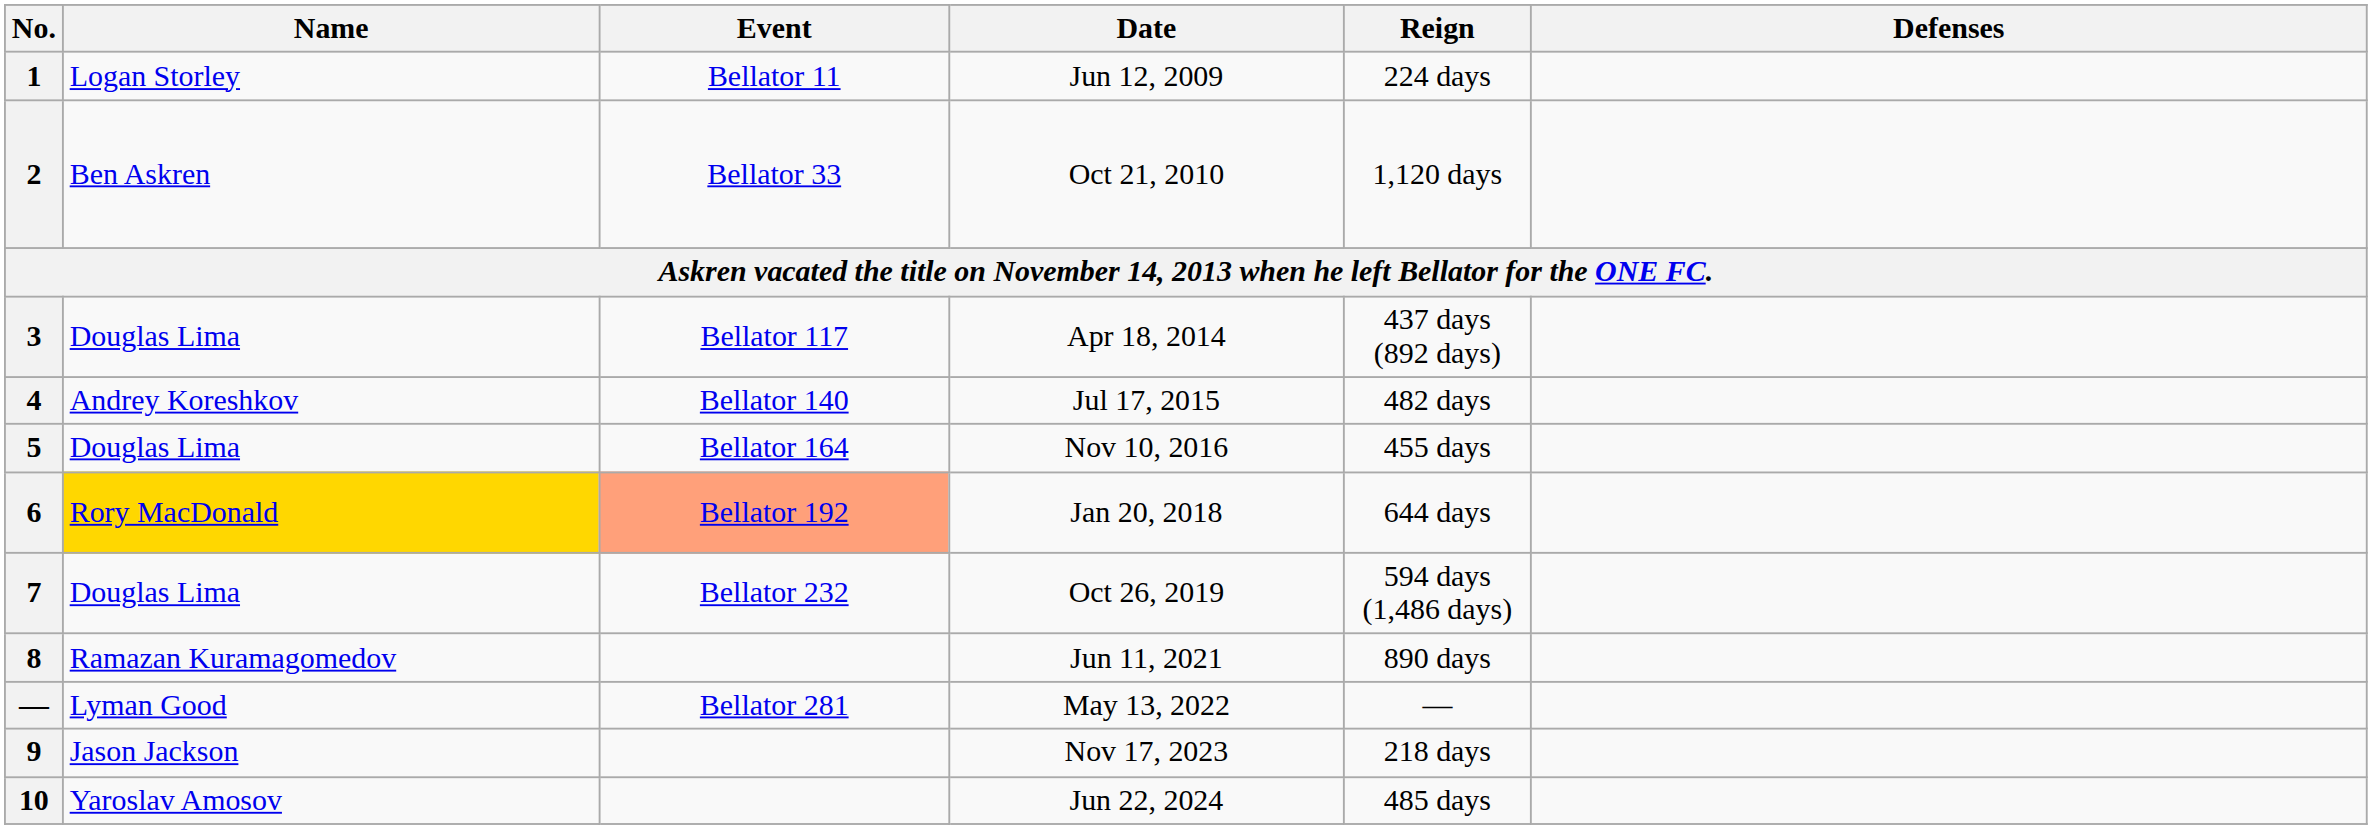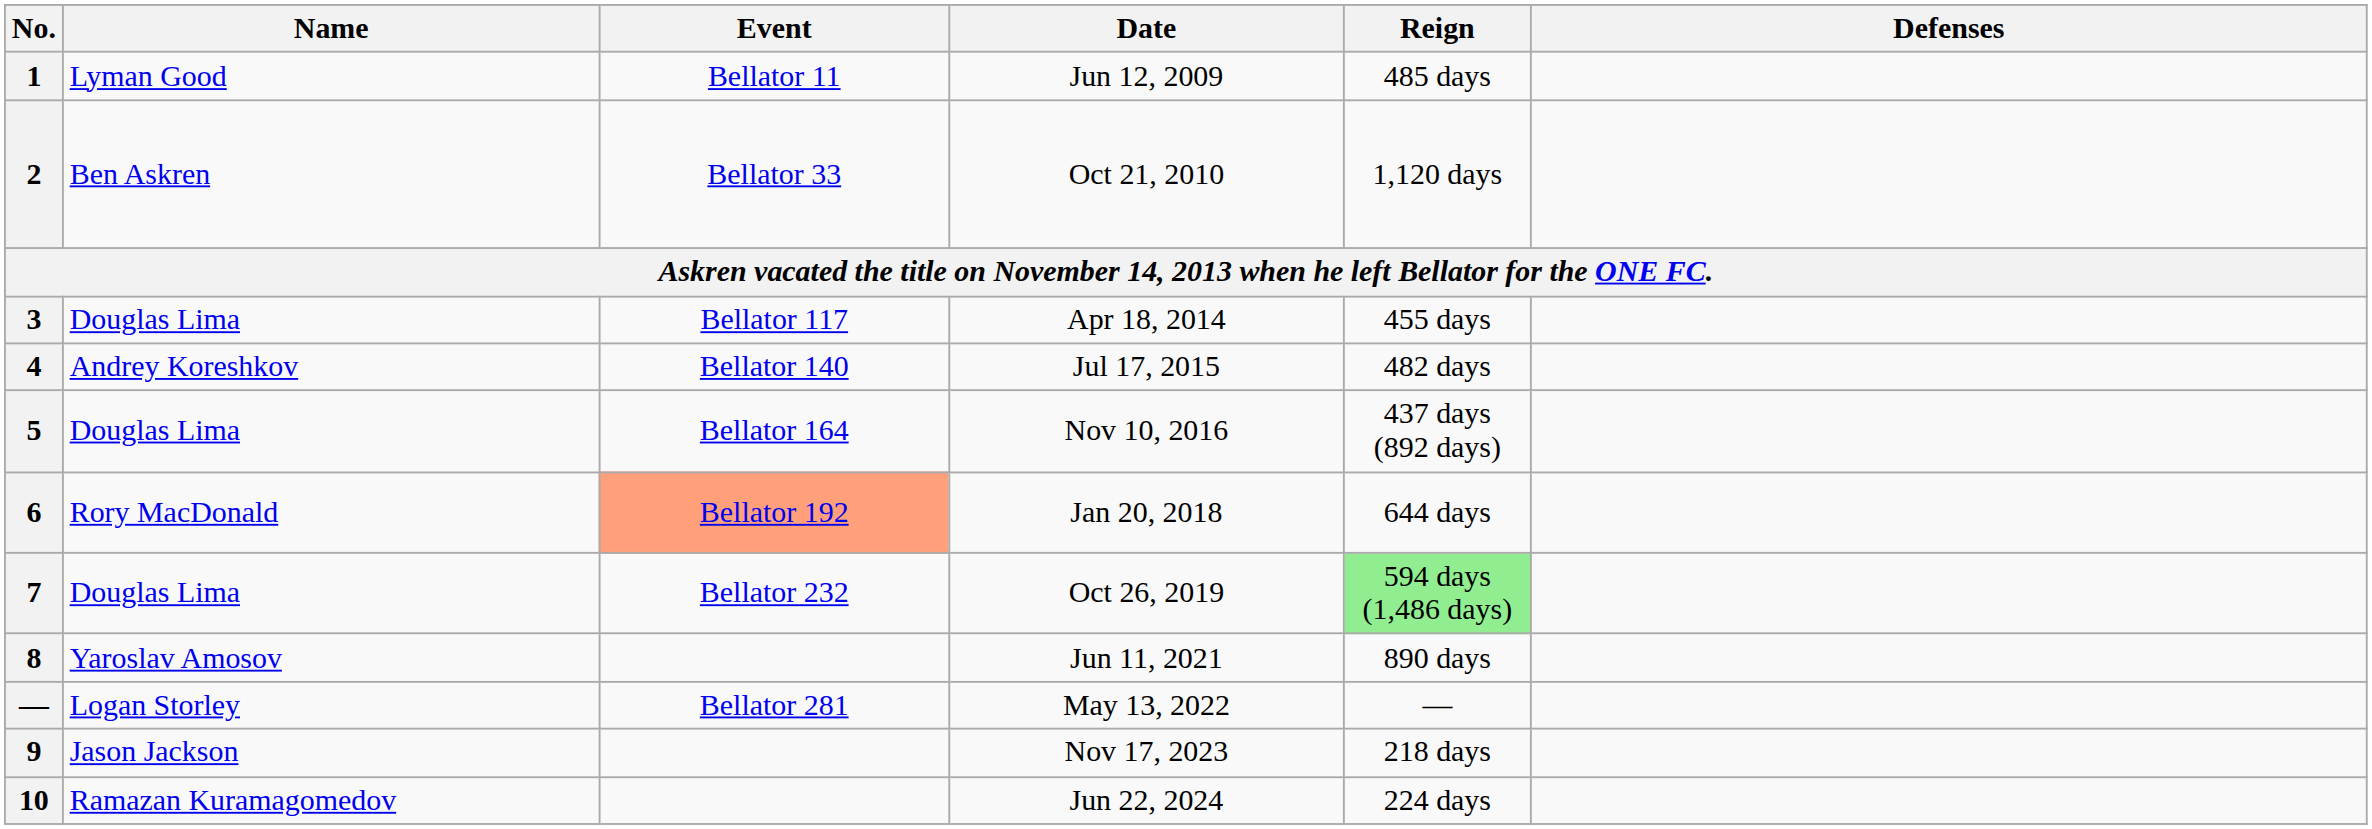(155, 75) Logan Storley -> (148, 75) Lyman Good
(1437, 75) 224 days -> (1437, 75) 485 days
(1437, 335) 437 days (892 days) -> (1437, 319) 455 days
(1437, 447) 455 days -> (1437, 430) 437 days (892 days)
(174, 511) gold background -> (174, 511) no background
(1437, 592) no background -> (1437, 592) lightgreen background
(233, 657) Ramazan Kuramagomedov -> (176, 657) Yaroslav Amosov
(148, 704) Lyman Good -> (155, 704) Logan Storley
(176, 799) Yaroslav Amosov -> (233, 799) Ramazan Kuramagomedov
(1437, 799) 485 days -> (1437, 799) 224 days
